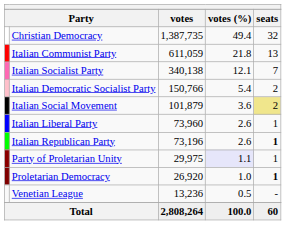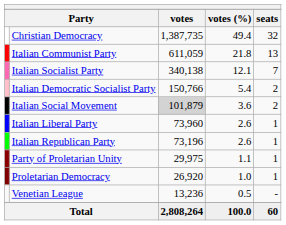(186, 106) no background -> (186, 106) lightgrey background
(275, 106) khaki background -> (275, 106) no background
(275, 141) bold -> (275, 141) normal
(245, 158) lavender background -> (245, 158) no background
(275, 176) bold -> (275, 176) normal
